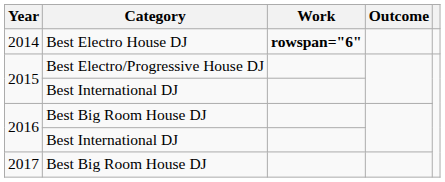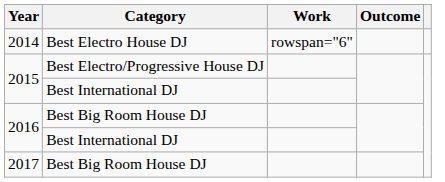(316, 41) bold -> (312, 41) normal
